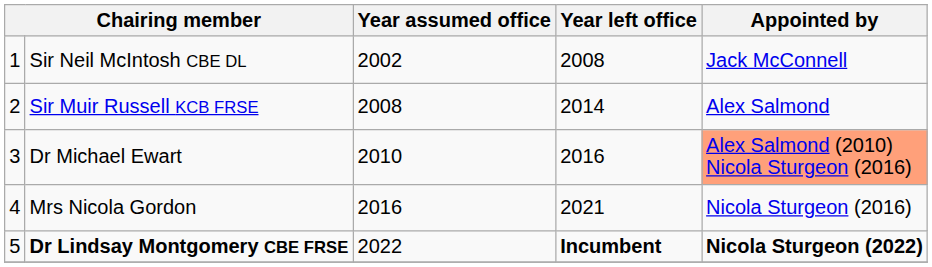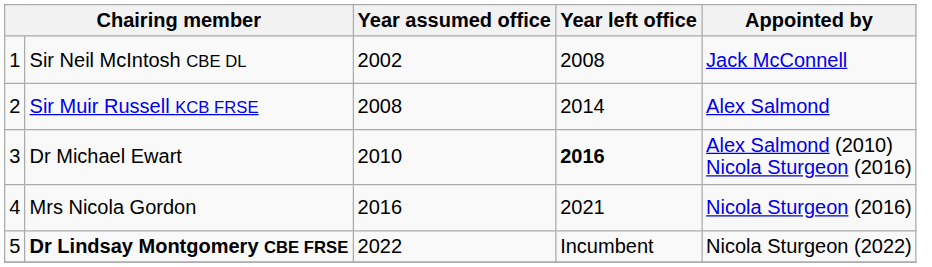(582, 156) normal -> (582, 156) bold
(809, 156) lightsalmon background -> (809, 156) no background
(611, 246) bold -> (607, 246) normal
(814, 246) bold -> (809, 246) normal
